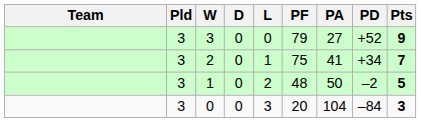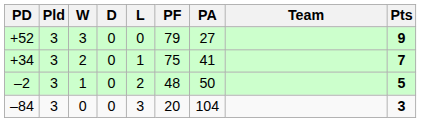columns swapped: (86, 15) <-> (370, 15)
